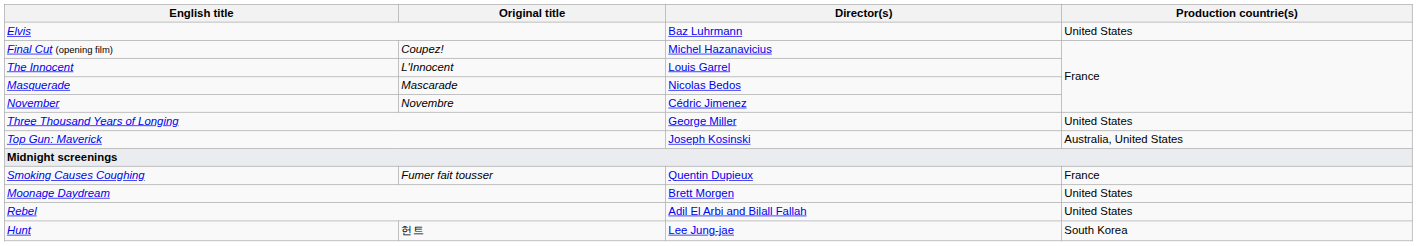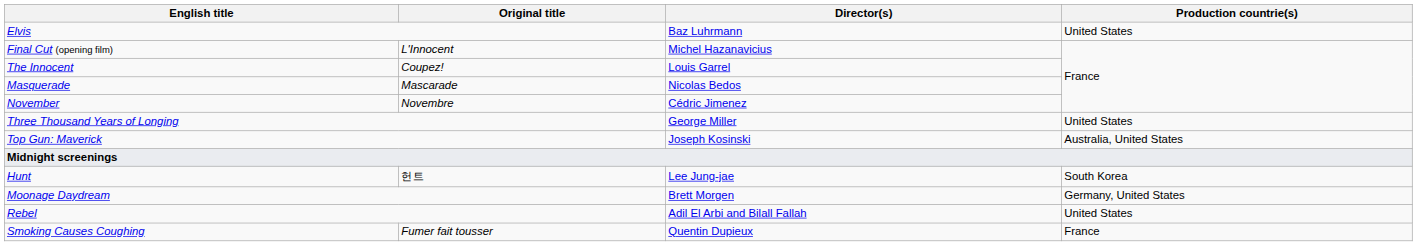(422, 49) Coupez! -> (427, 49) L'Innocent
(427, 67) L'Innocent -> (422, 67) Coupez!
rows swapped: (19, 230) <-> (76, 175)
(1098, 193) United States -> (1125, 195) Germany, United States
